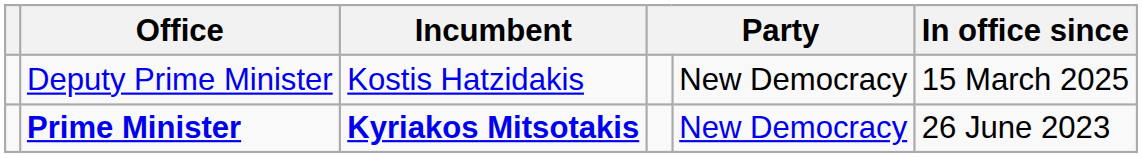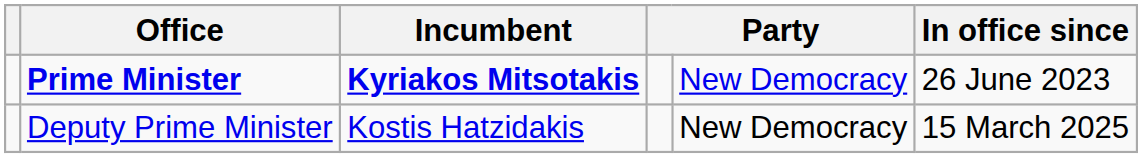rows swapped: (134, 128) <-> (180, 79)
